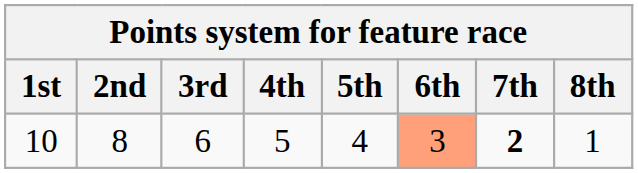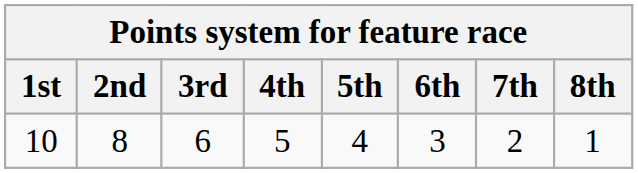(437, 140) lightsalmon background -> (437, 140) no background
(515, 140) bold -> (515, 140) normal
